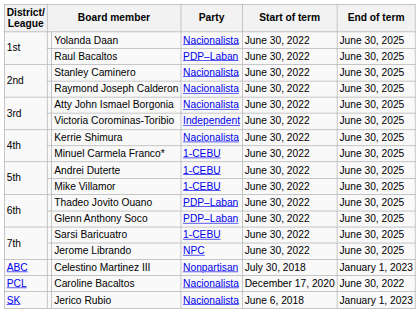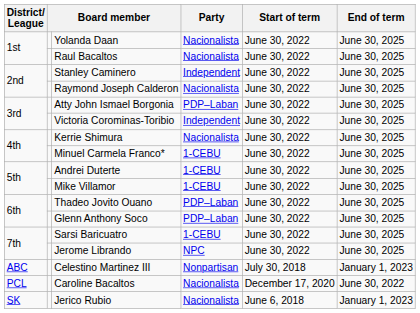(211, 56) PDP–Laban -> (211, 56) Nacionalista
(211, 72) Nacionalista -> (212, 72) Independent
(211, 105) Nacionalista -> (211, 105) PDP–Laban
